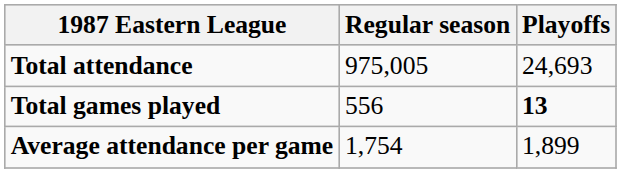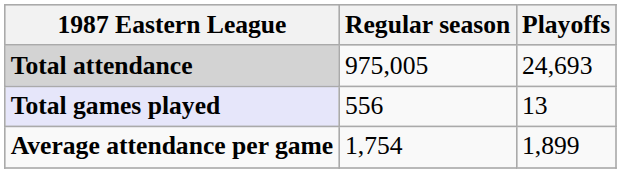(102, 65) no background -> (102, 65) lightgrey background
(115, 106) no background -> (115, 106) lavender background
(535, 106) bold -> (535, 106) normal
